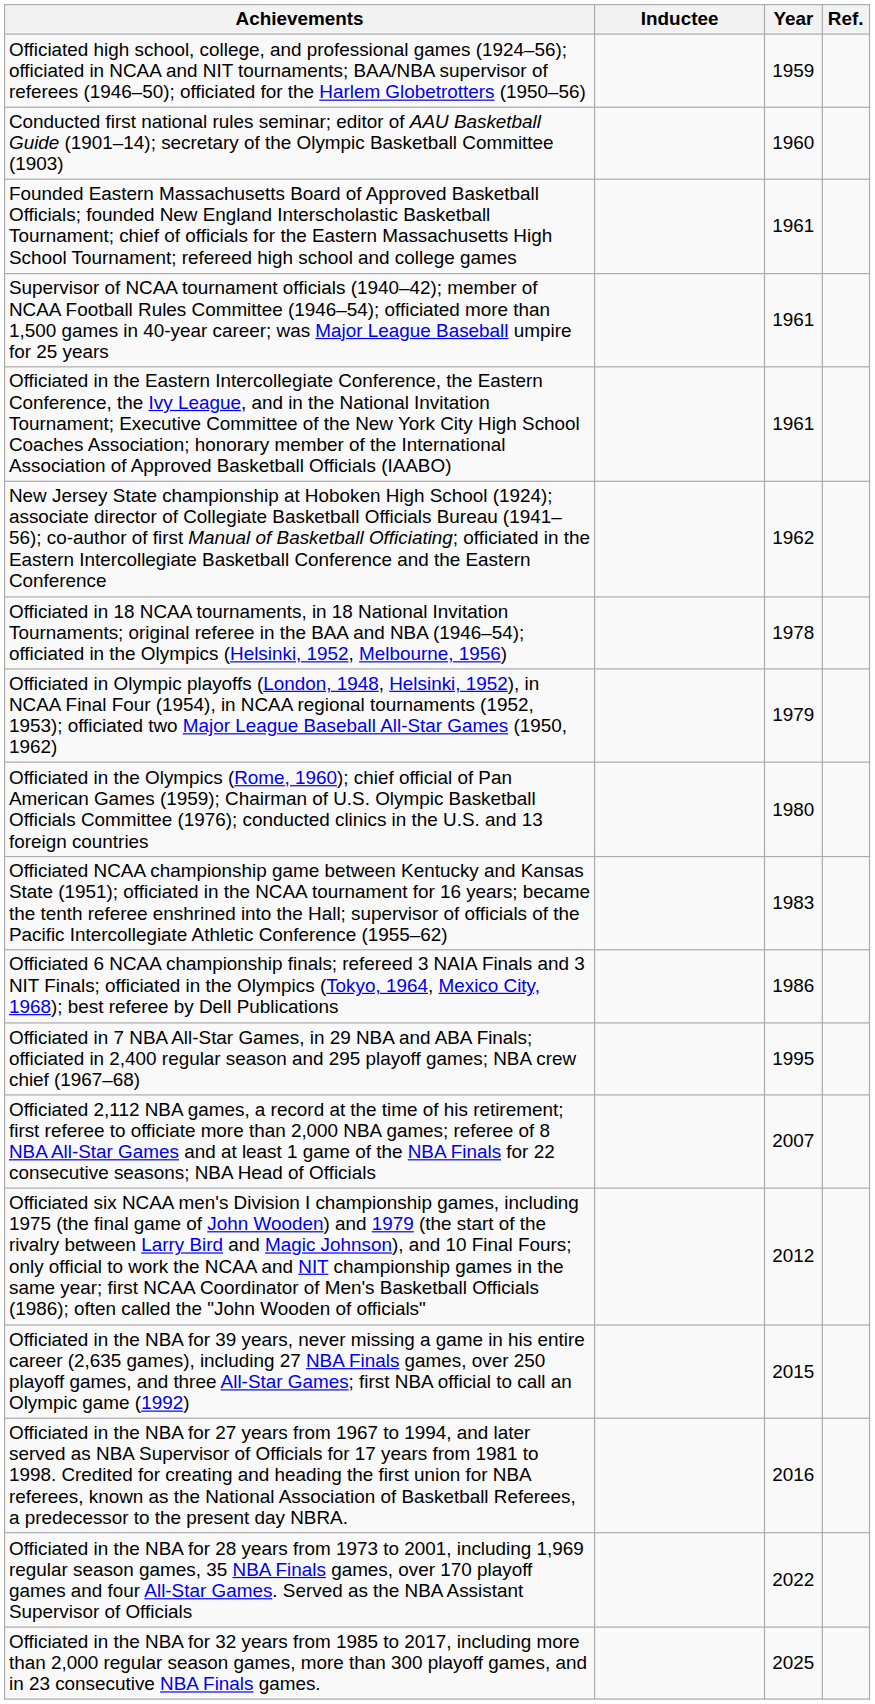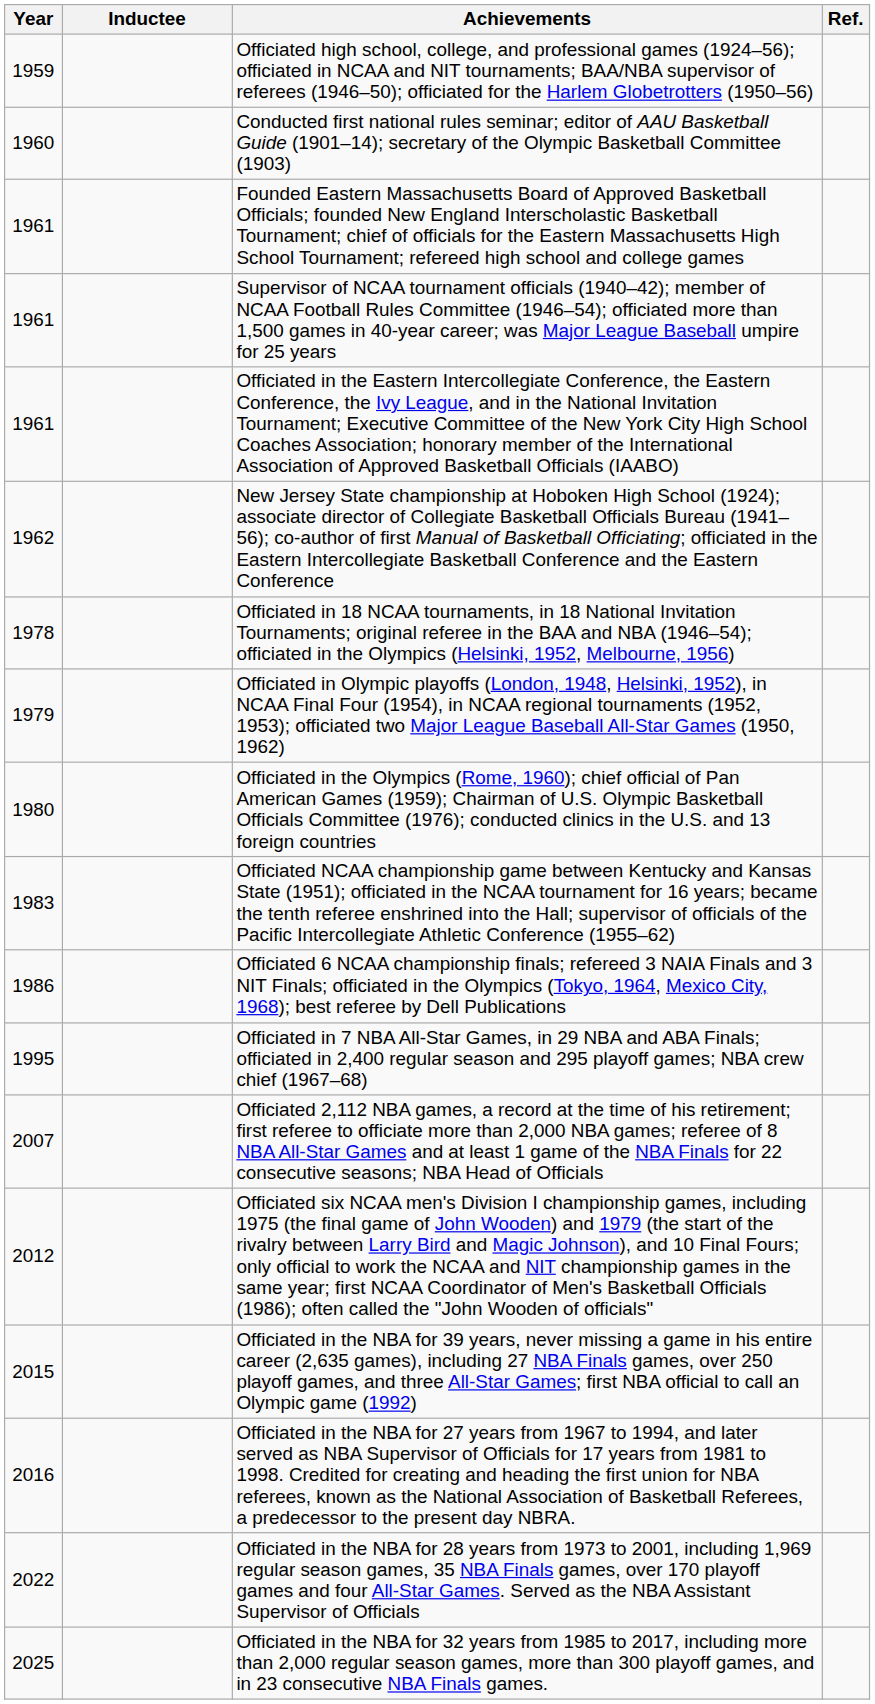columns swapped: (793, 19) <-> (300, 19)
